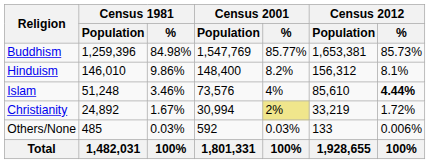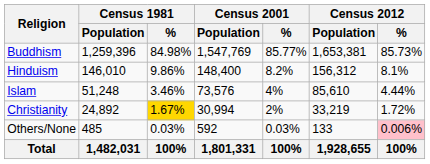(398, 91) bold -> (398, 91) normal
(167, 110) no background -> (167, 110) gold background
(274, 110) khaki background -> (274, 110) no background
(401, 129) no background -> (401, 129) pink background
